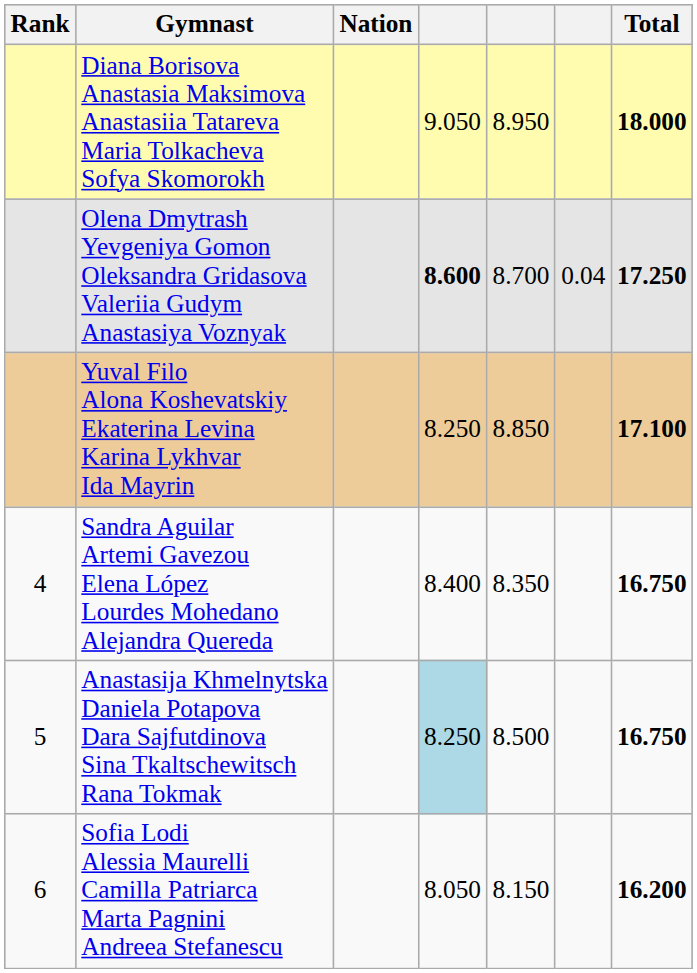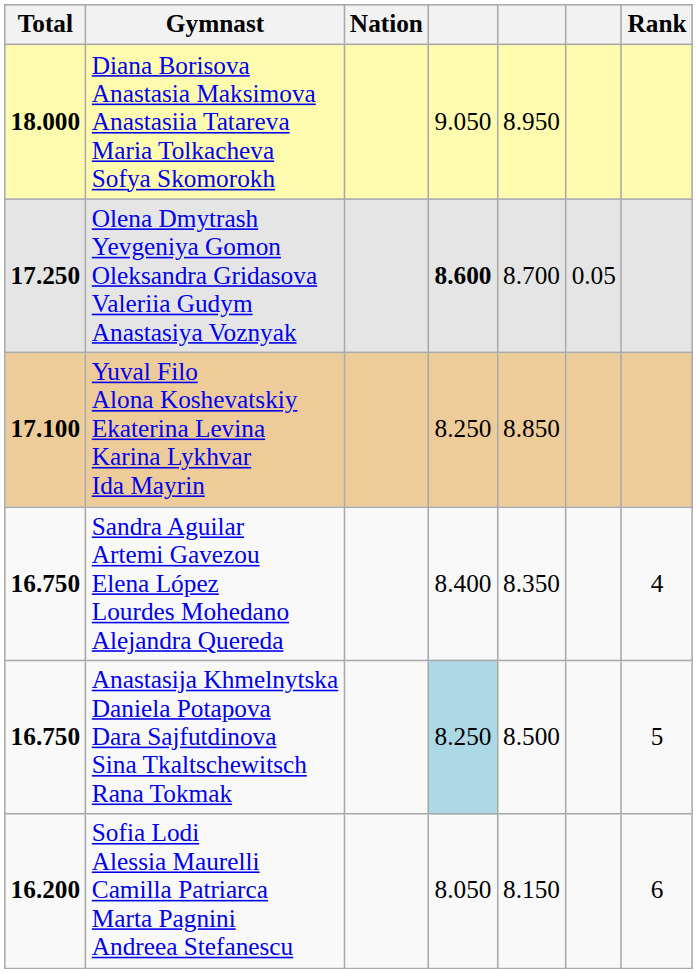columns swapped: (40, 24) <-> (652, 24)
(583, 275) 0.04 -> (594, 275) 0.05
